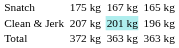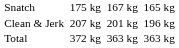(122, 23) paleturquoise background -> (122, 23) no background
